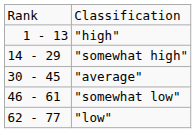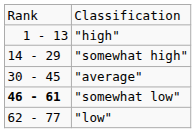(34, 97) normal -> (34, 97) bold
